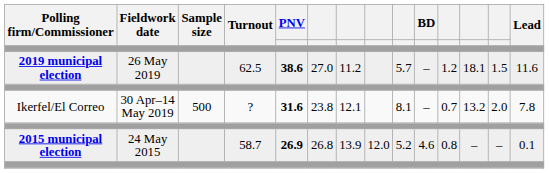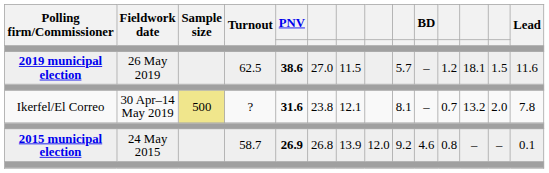(350, 68) 11.2 -> (350, 68) 11.5
(202, 106) no background -> (202, 106) khaki background
(404, 145) 5.2 -> (404, 145) 9.2
